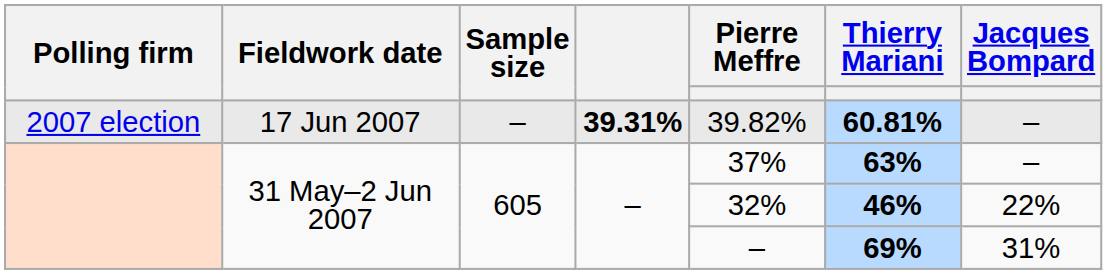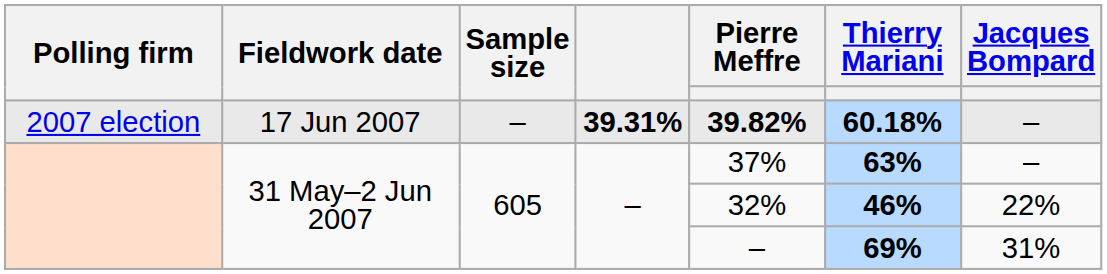(757, 121) normal -> (757, 121) bold
(892, 121) 60.81% -> (892, 121) 60.18%
